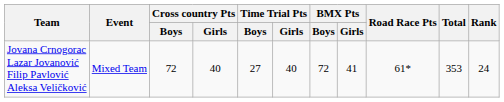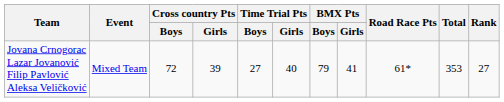(215, 69) 40 -> (215, 69) 39
(324, 69) 72 -> (324, 69) 79
(484, 69) 24 -> (484, 69) 27
